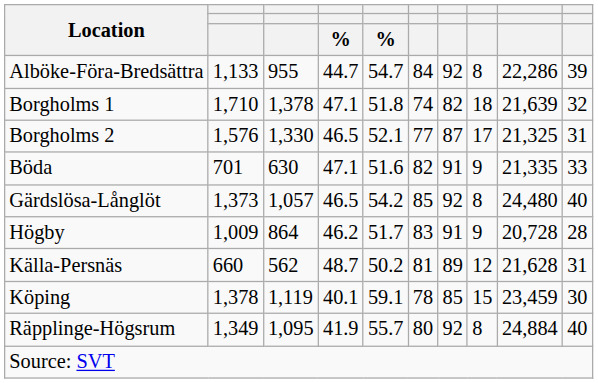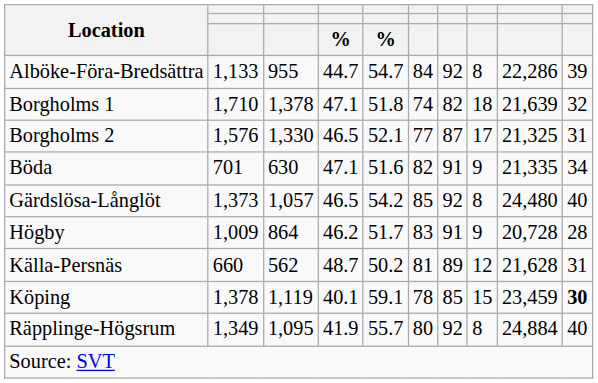(577, 168) 33 -> (577, 168) 34
(577, 297) normal -> (577, 297) bold
